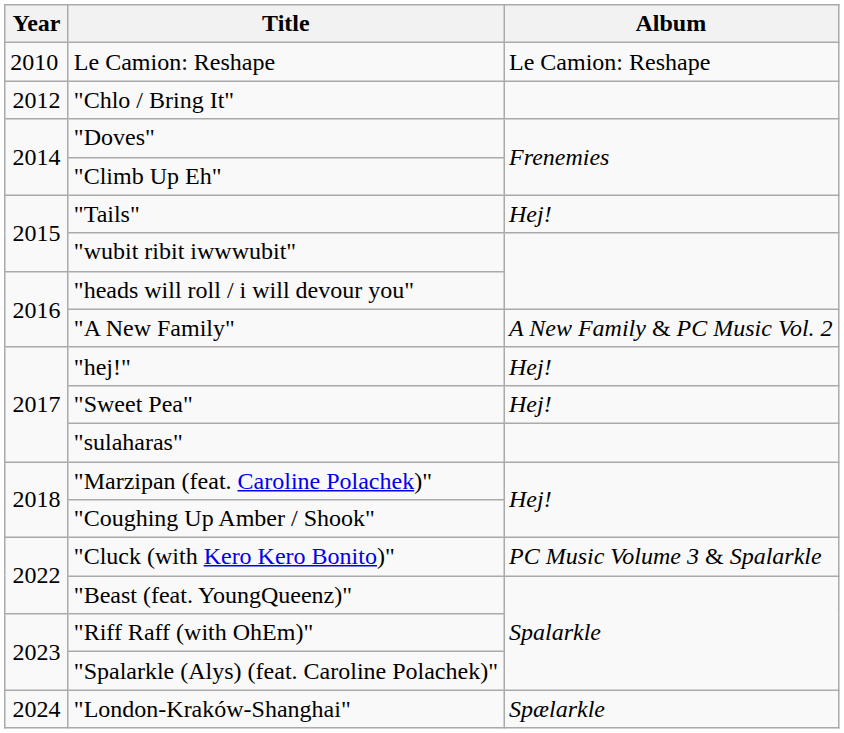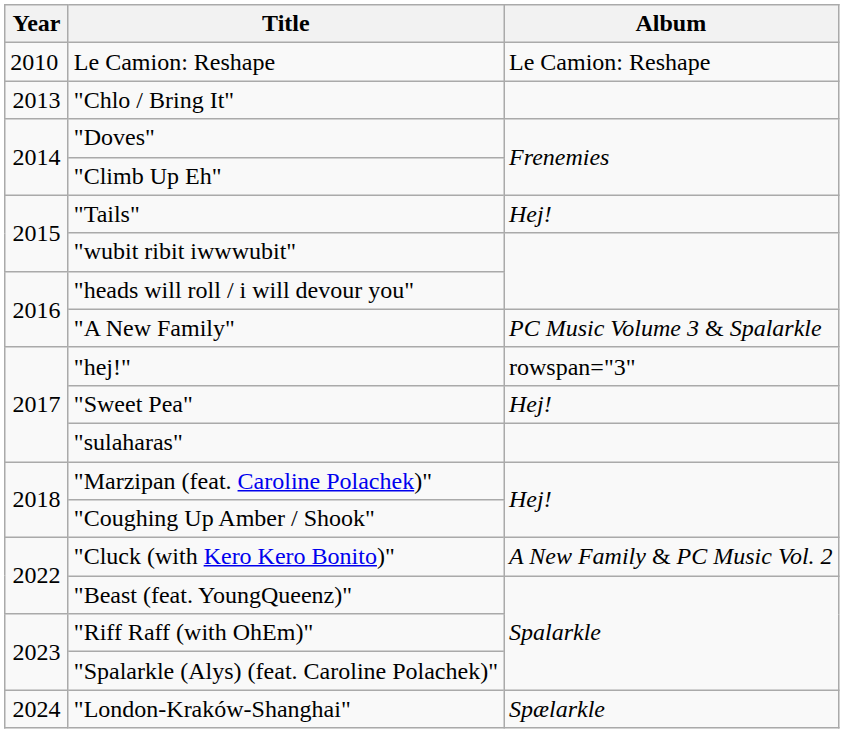(37, 99) 2012 -> (37, 99) 2013
(671, 328) A New Family & PC Music Vol. 2 -> (665, 328) PC Music Volume 3 & Spalarkle
(530, 366) Hej! -> (572, 366) rowspan="3"
(665, 556) PC Music Volume 3 & Spalarkle -> (671, 556) A New Family & PC Music Vol. 2
